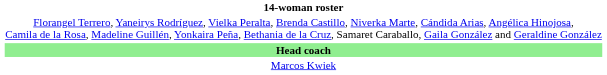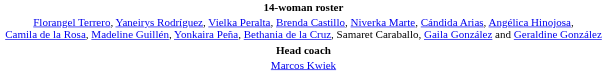(303, 50) lightgreen background -> (303, 50) no background
